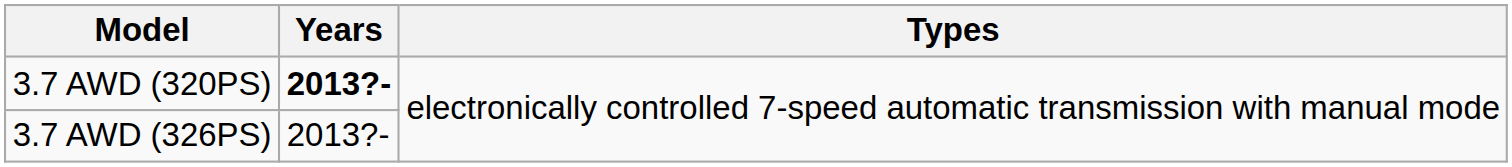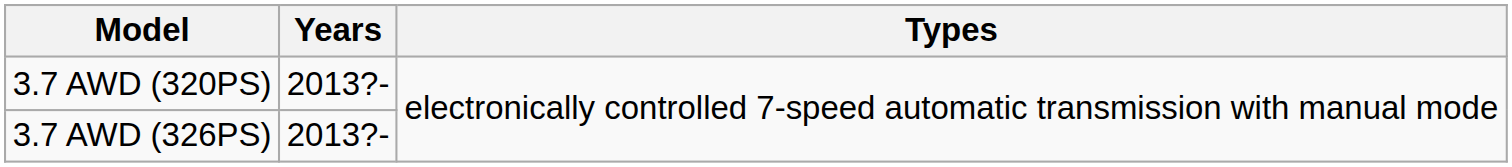(339, 82) bold -> (338, 82) normal
